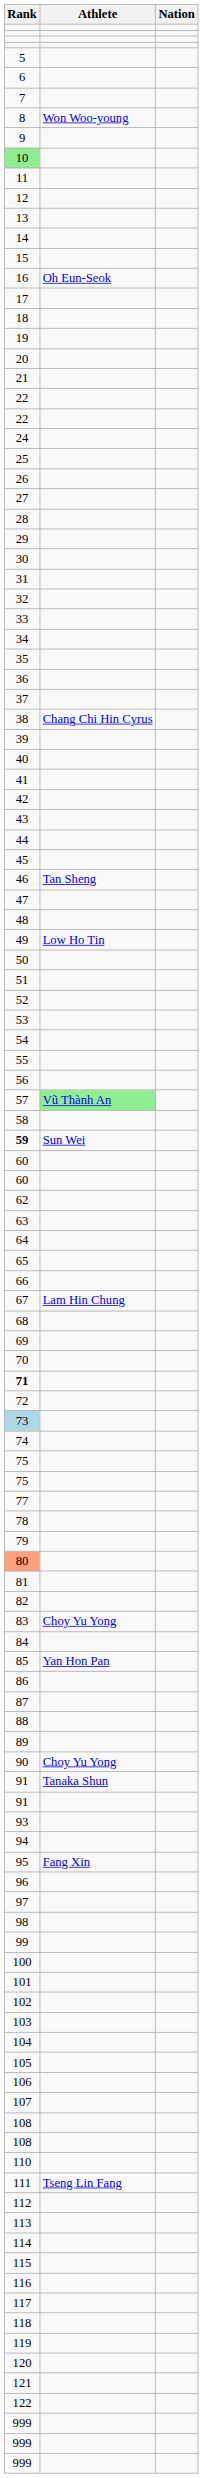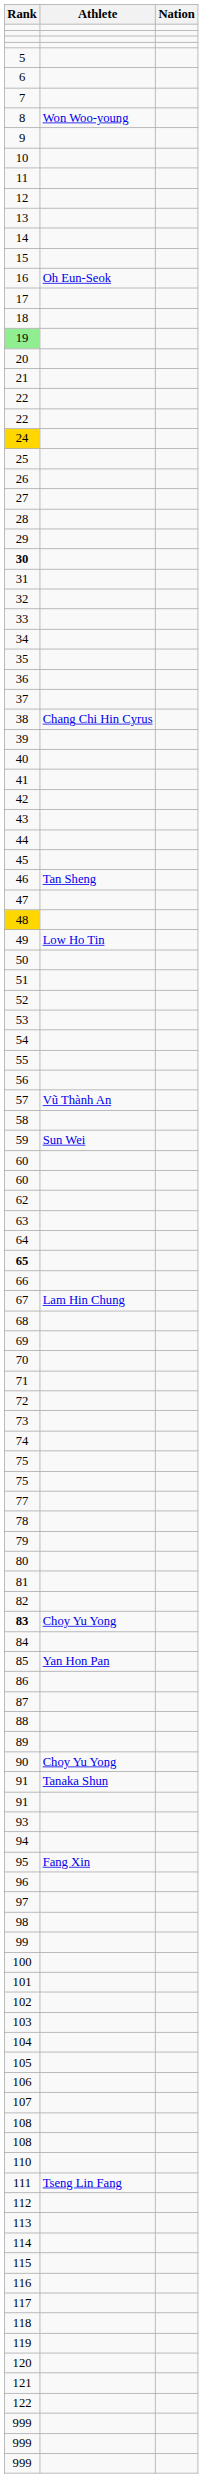(22, 158) lightgreen background -> (22, 158) no background
(22, 338) no background -> (22, 338) lightgreen background
(22, 438) no background -> (22, 438) gold background
(22, 559) normal -> (22, 559) bold
(22, 919) no background -> (22, 919) gold background
(77, 1100) lightgreen background -> (77, 1100) no background
(22, 1140) bold -> (22, 1140) normal
(22, 1260) normal -> (22, 1260) bold
(22, 1380) bold -> (22, 1380) normal
(22, 1421) lightblue background -> (22, 1421) no background
(22, 1561) lightsalmon background -> (22, 1561) no background
(22, 1621) normal -> (22, 1621) bold
